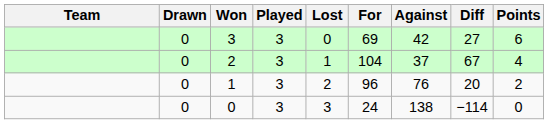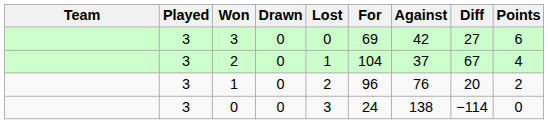columns swapped: (279, 15) <-> (185, 15)
